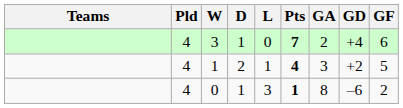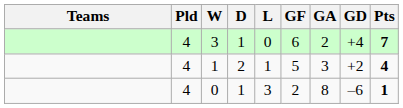columns swapped: (384, 16) <-> (295, 16)
